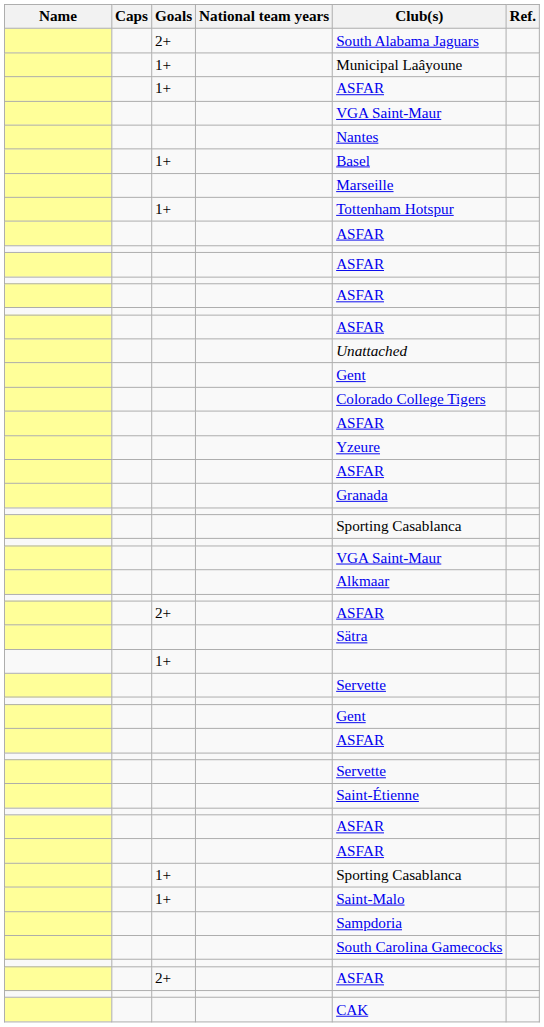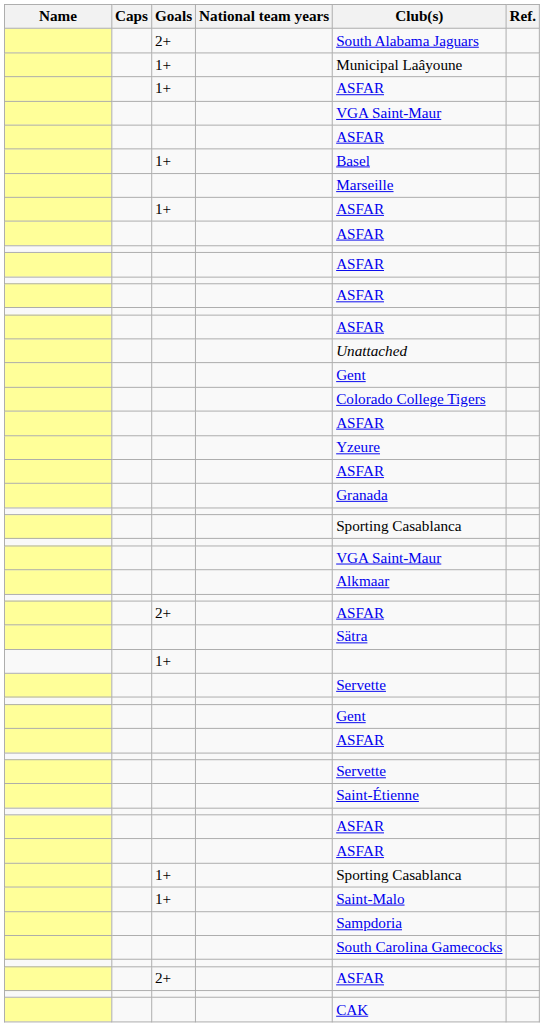(357, 137) Nantes -> (360, 137) ASFAR
(395, 209) Tottenham Hotspur -> (360, 209) ASFAR
